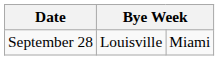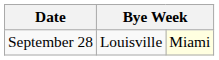(190, 42) no background -> (190, 42) lightyellow background
